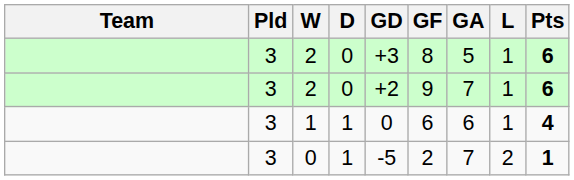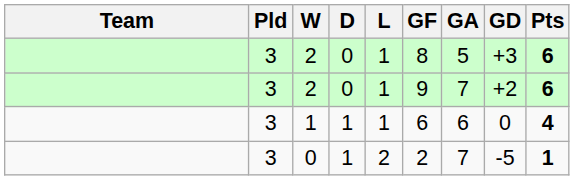columns swapped: (508, 21) <-> (387, 21)
